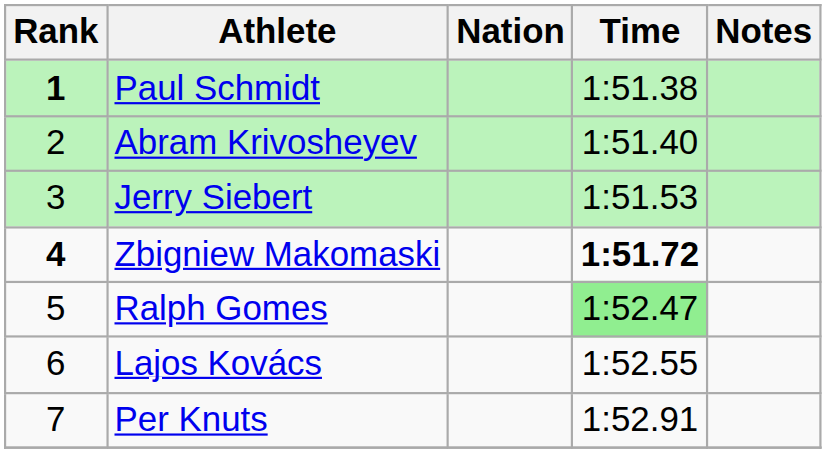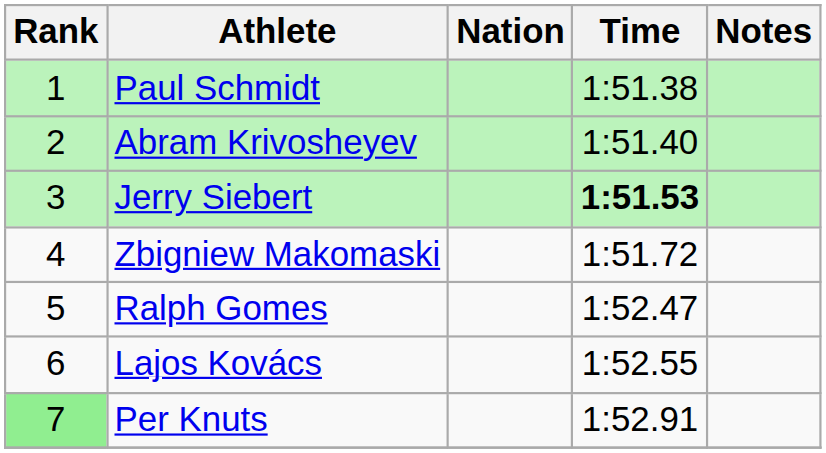(56, 87) bold -> (56, 87) normal
(640, 198) normal -> (640, 198) bold
(56, 253) bold -> (56, 253) normal
(640, 253) bold -> (640, 253) normal
(640, 308) lightgreen background -> (640, 308) no background
(56, 419) no background -> (56, 419) lightgreen background
